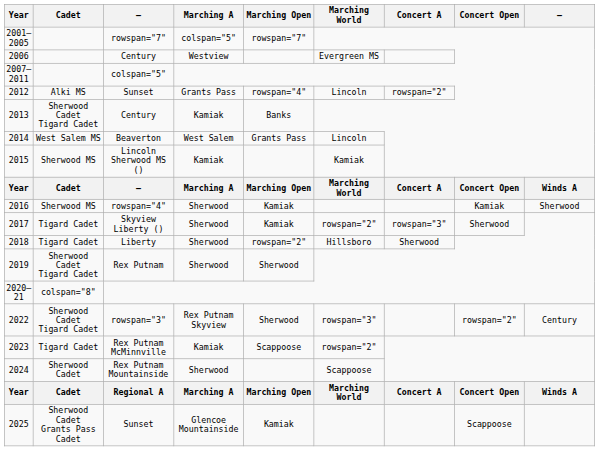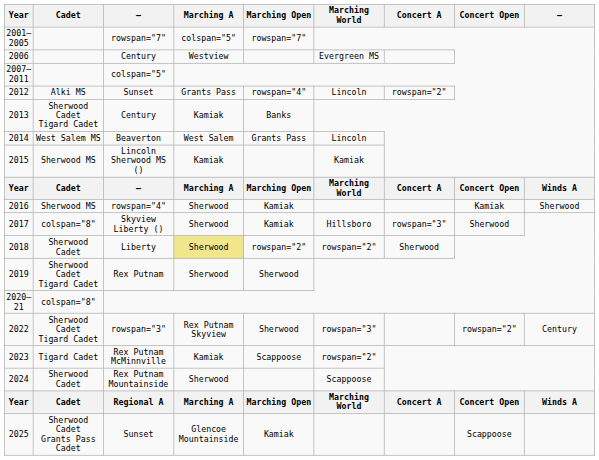(68, 225) Tigard Cadet -> (68, 225) colspan="8"
(349, 225) rowspan="2" -> (349, 225) Hillsboro
(68, 243) Tigard Cadet -> (68, 247) Sherwood Cadet
(209, 243) no background -> (209, 247) khaki background
(349, 243) Hillsboro -> (349, 247) rowspan="2"
